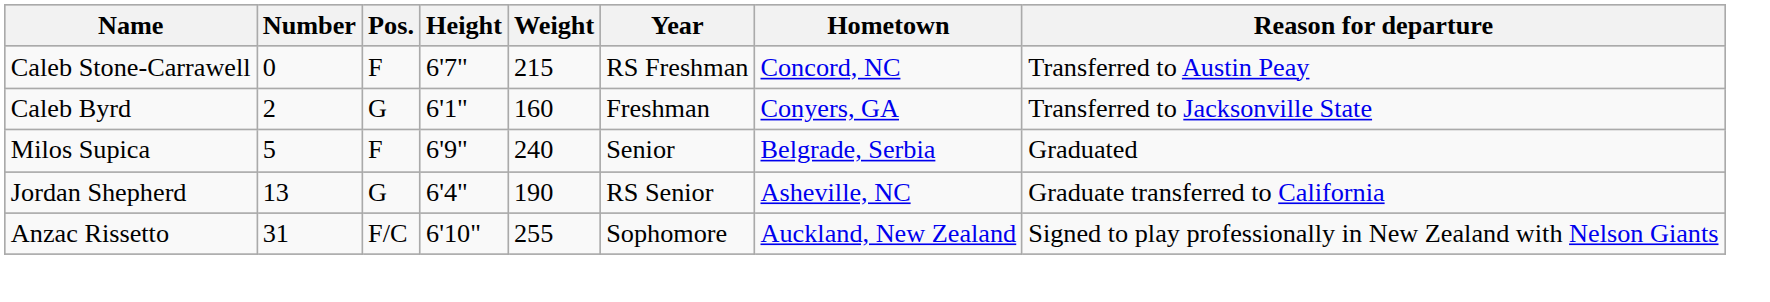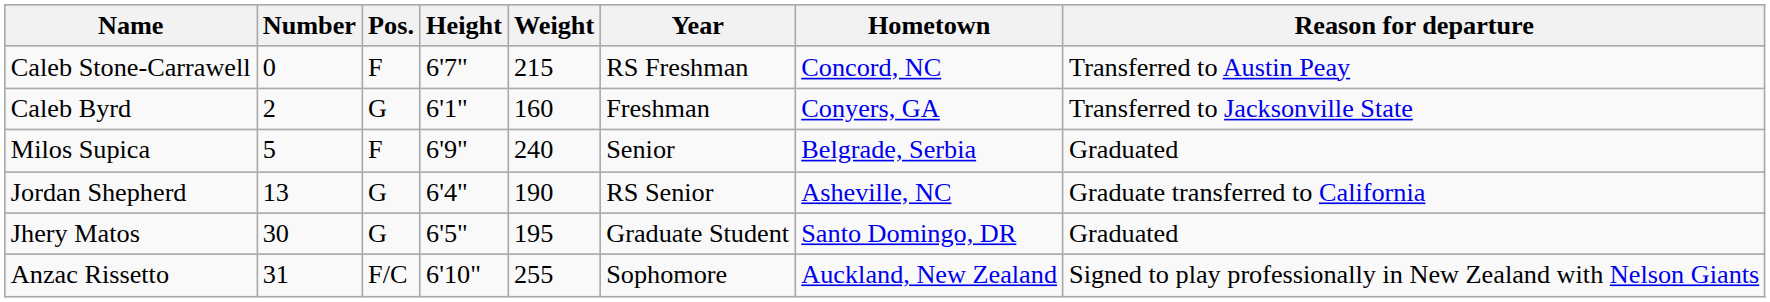+ row: (75, 233)
